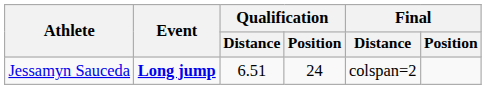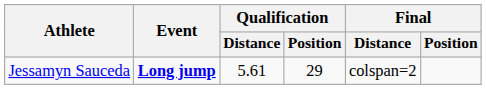(252, 71) 6.51 -> (252, 71) 5.61
(315, 71) 24 -> (315, 71) 29
